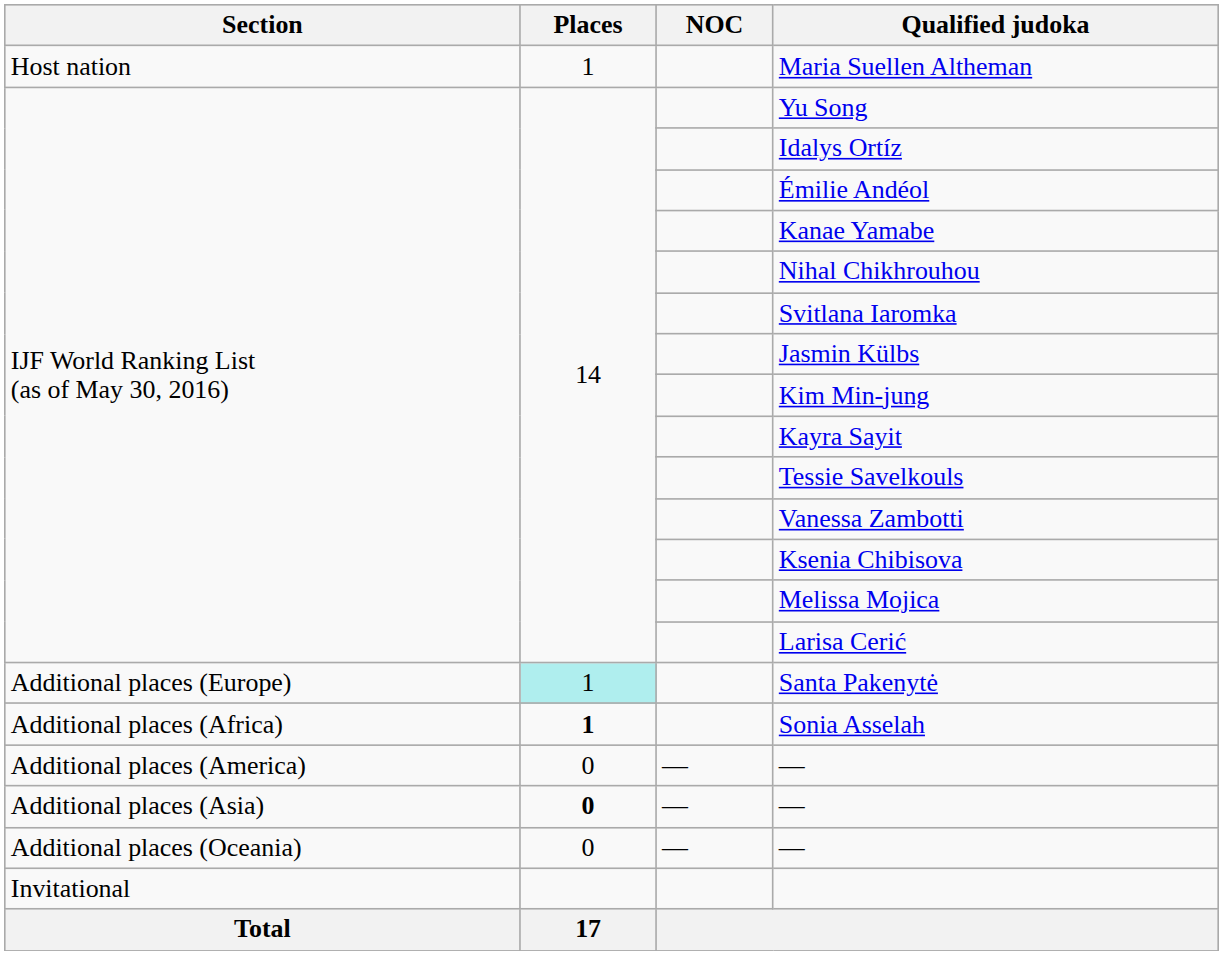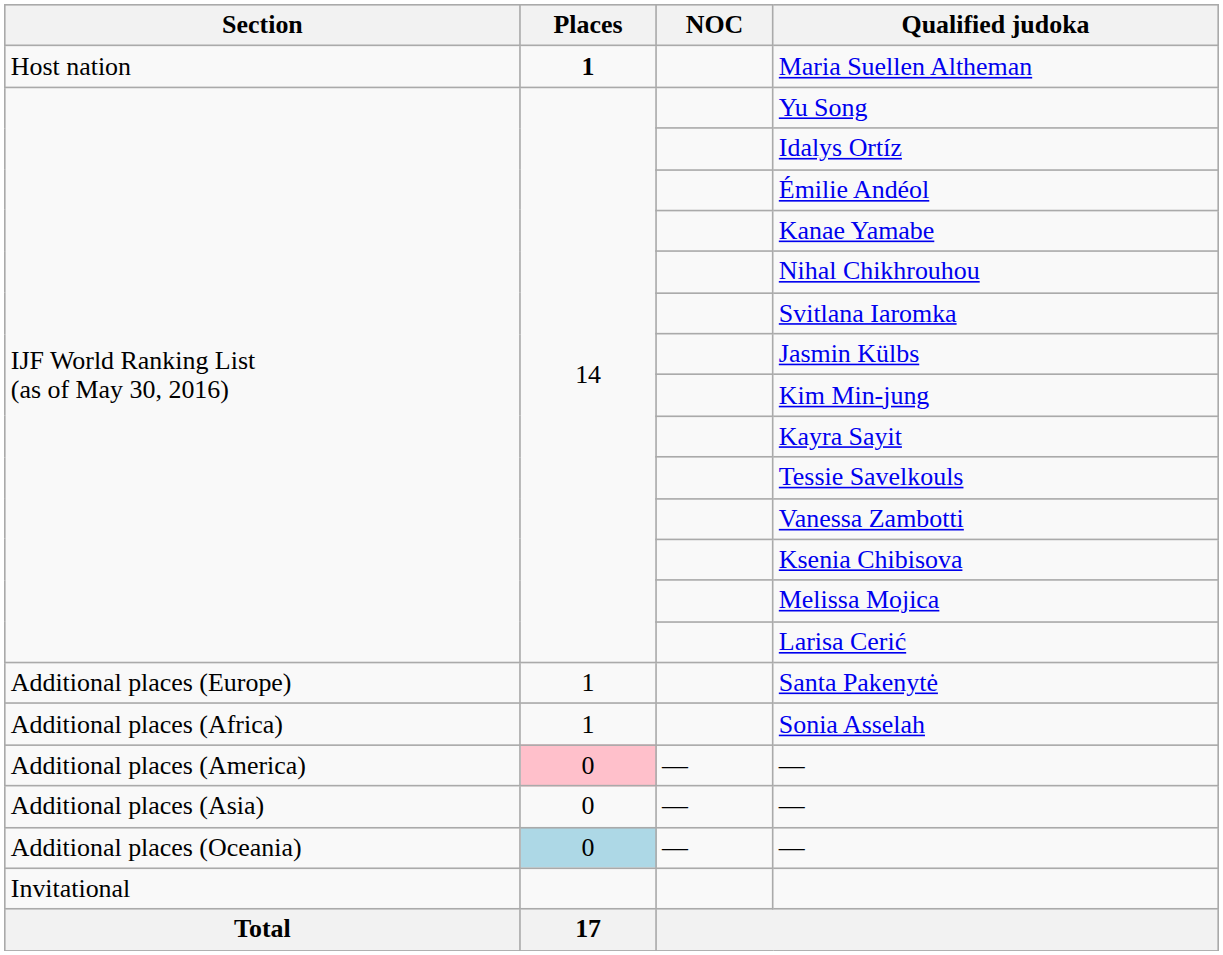(588, 66) normal -> (588, 66) bold
(588, 682) paleturquoise background -> (588, 682) no background
(588, 723) bold -> (588, 723) normal
(588, 764) no background -> (588, 764) pink background
(588, 806) bold -> (588, 806) normal
(588, 847) no background -> (588, 847) lightblue background
